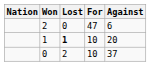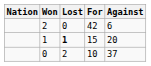(92, 26) 47 -> (92, 26) 42
(92, 40) 10 -> (92, 40) 15
